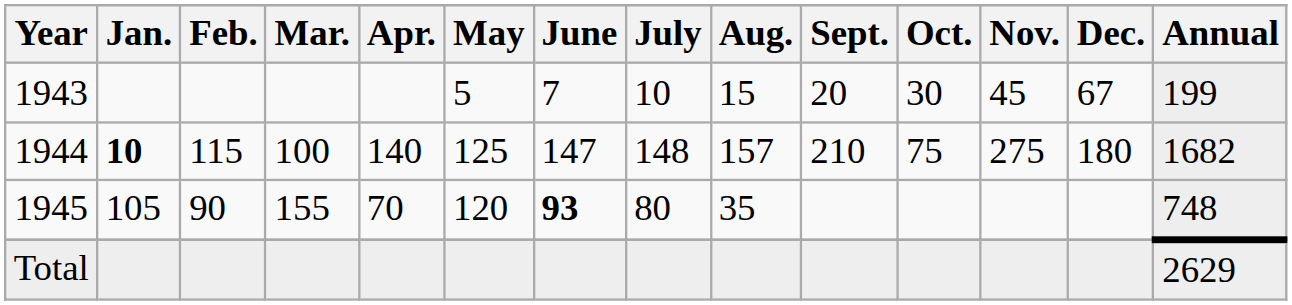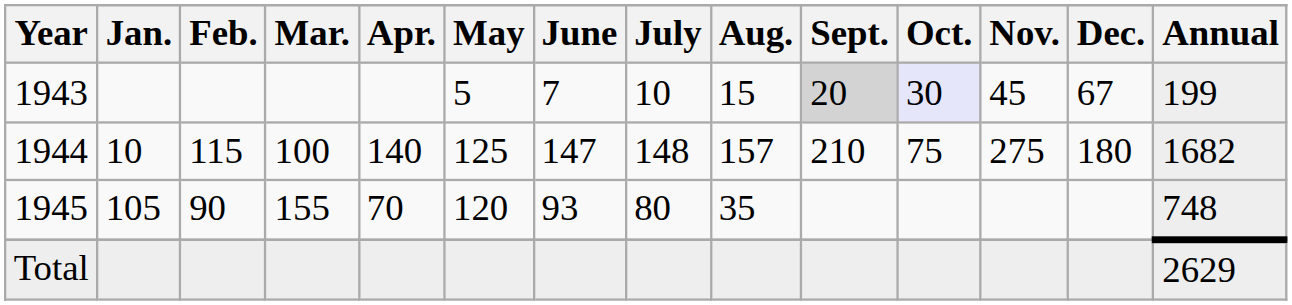(829, 92) no background -> (829, 92) lightgrey background
(924, 92) no background -> (924, 92) lavender background
(124, 150) bold -> (124, 150) normal
(560, 208) bold -> (560, 208) normal
